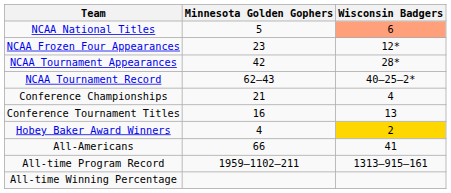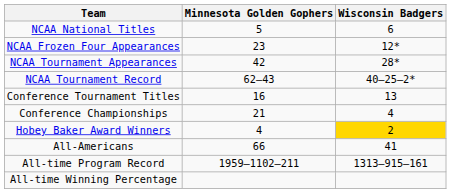(391, 30) lightsalmon background -> (391, 30) no background
rows swapped: (93, 113) <-> (93, 96)
